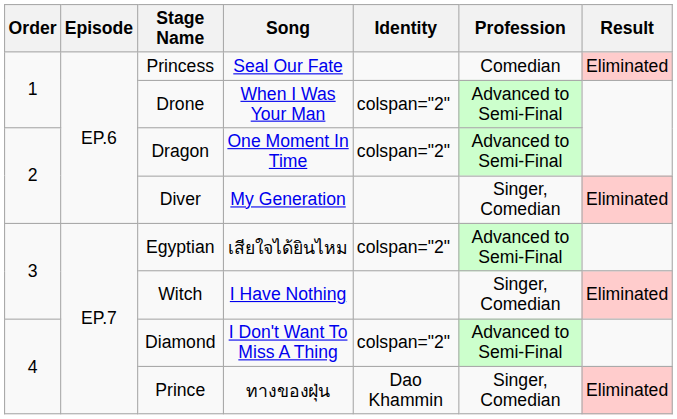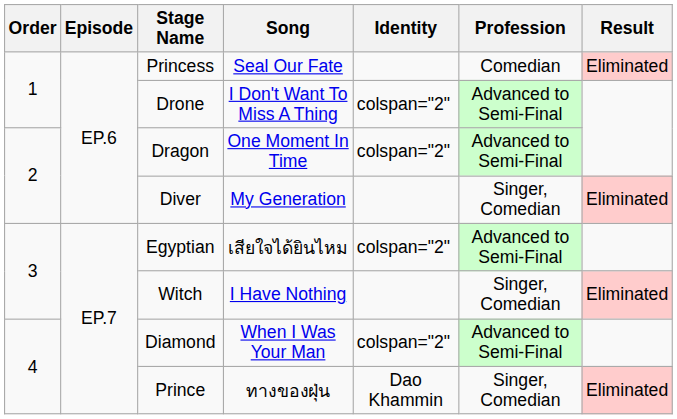(288, 103) When I Was Your Man -> (288, 103) I Don't Want To Miss A Thing
(288, 342) I Don't Want To Miss A Thing -> (288, 342) When I Was Your Man
